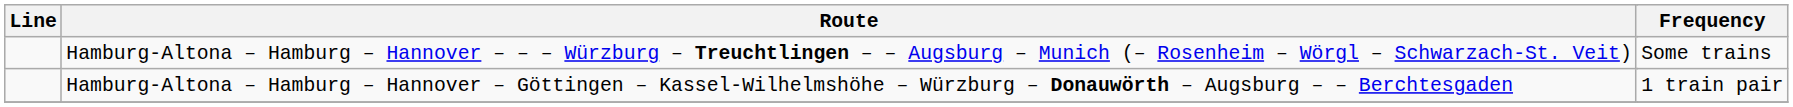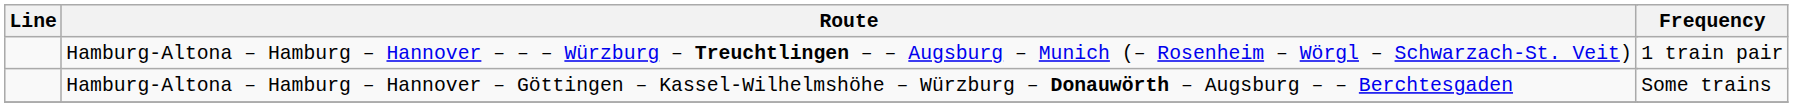(1706, 53) Some trains -> (1712, 53) 1 train pair
(1712, 85) 1 train pair -> (1706, 85) Some trains
